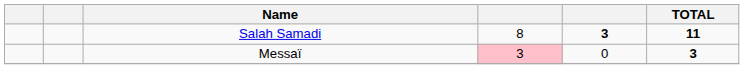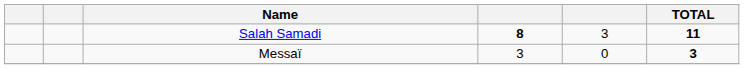(520, 33) normal -> (520, 33) bold
(605, 33) bold -> (605, 33) normal
(520, 53) pink background -> (520, 53) no background
